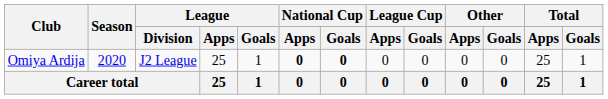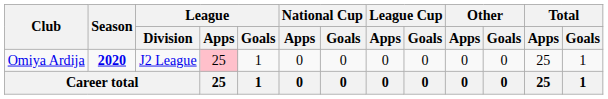(112, 60) normal -> (112, 60) bold
(219, 60) no background -> (219, 60) pink background
(300, 60) bold -> (300, 60) normal
(343, 60) bold -> (343, 60) normal
